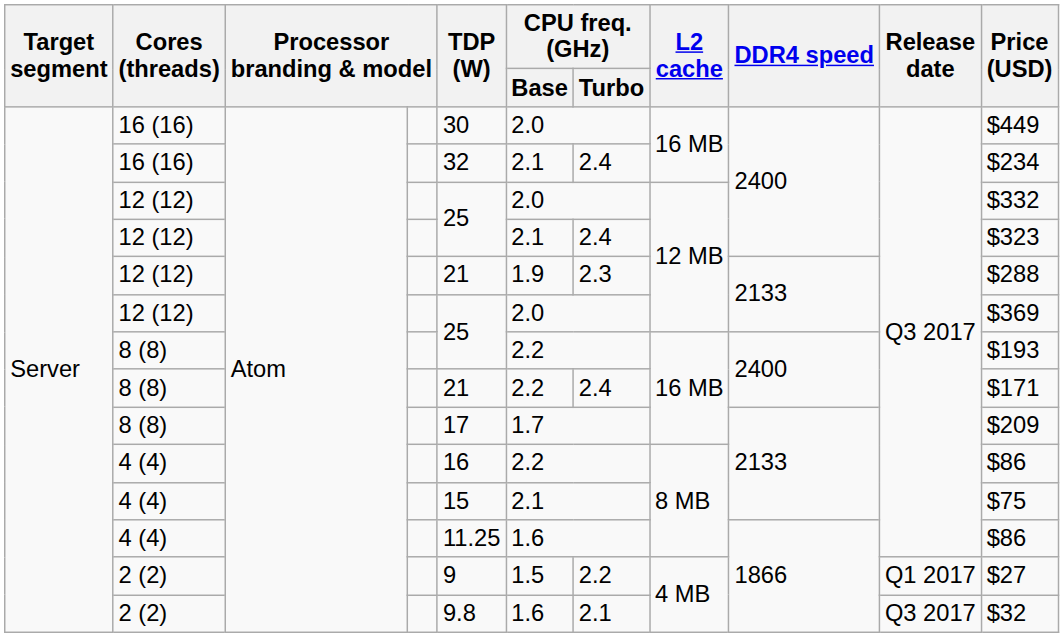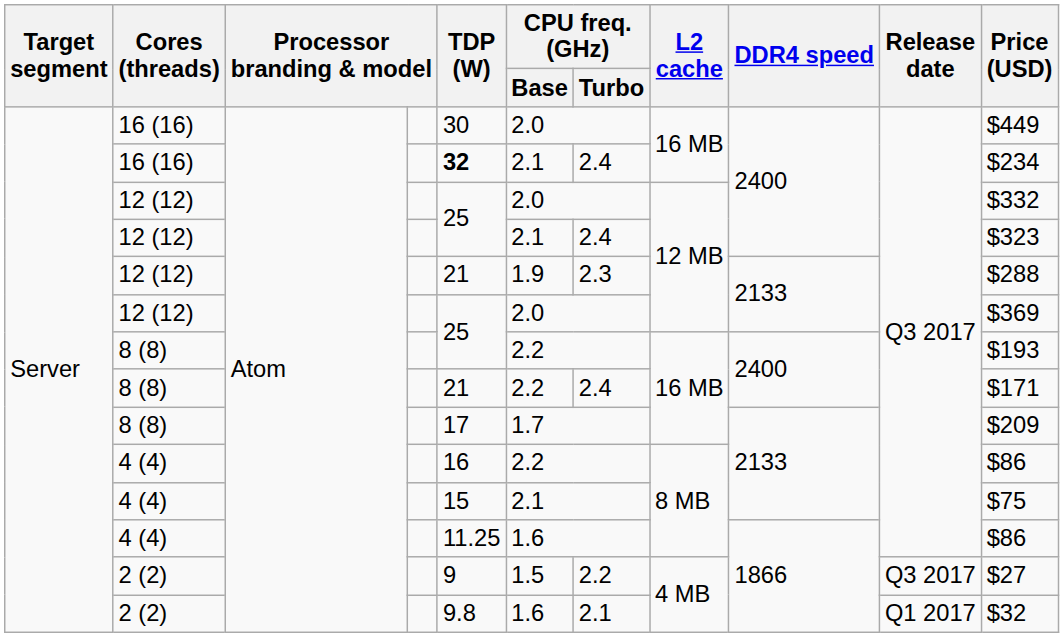(456, 162) normal -> (456, 162) bold
(930, 575) Q1 2017 -> (930, 575) Q3 2017
(930, 613) Q3 2017 -> (930, 613) Q1 2017
